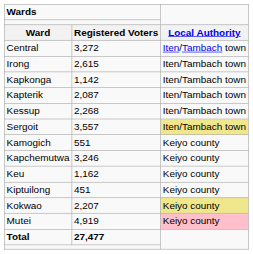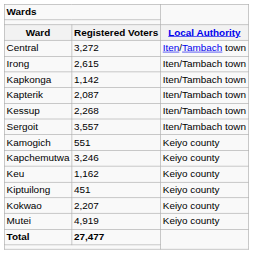(204, 127) khaki background -> (204, 127) no background
(191, 205) khaki background -> (191, 205) no background
(191, 221) pink background -> (191, 221) no background
